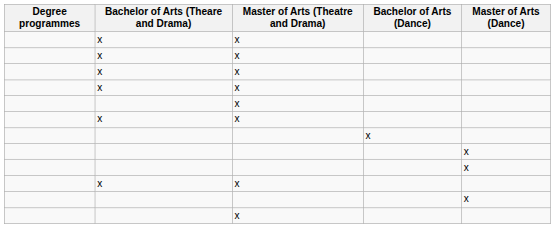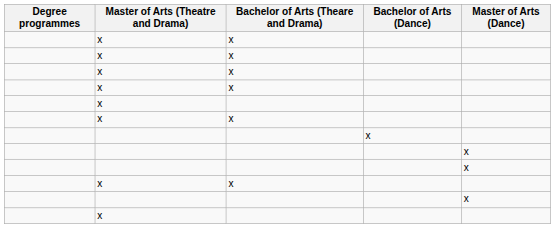columns swapped: (164, 18) <-> (298, 18)
